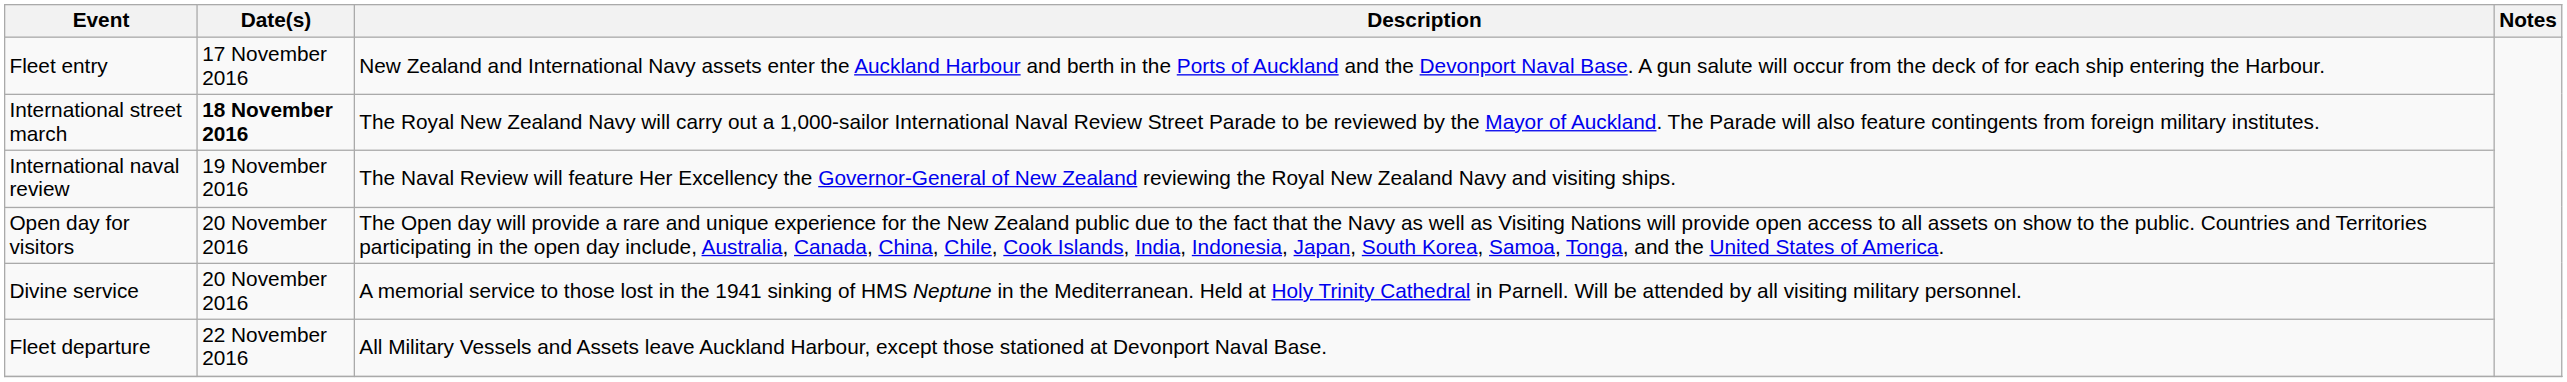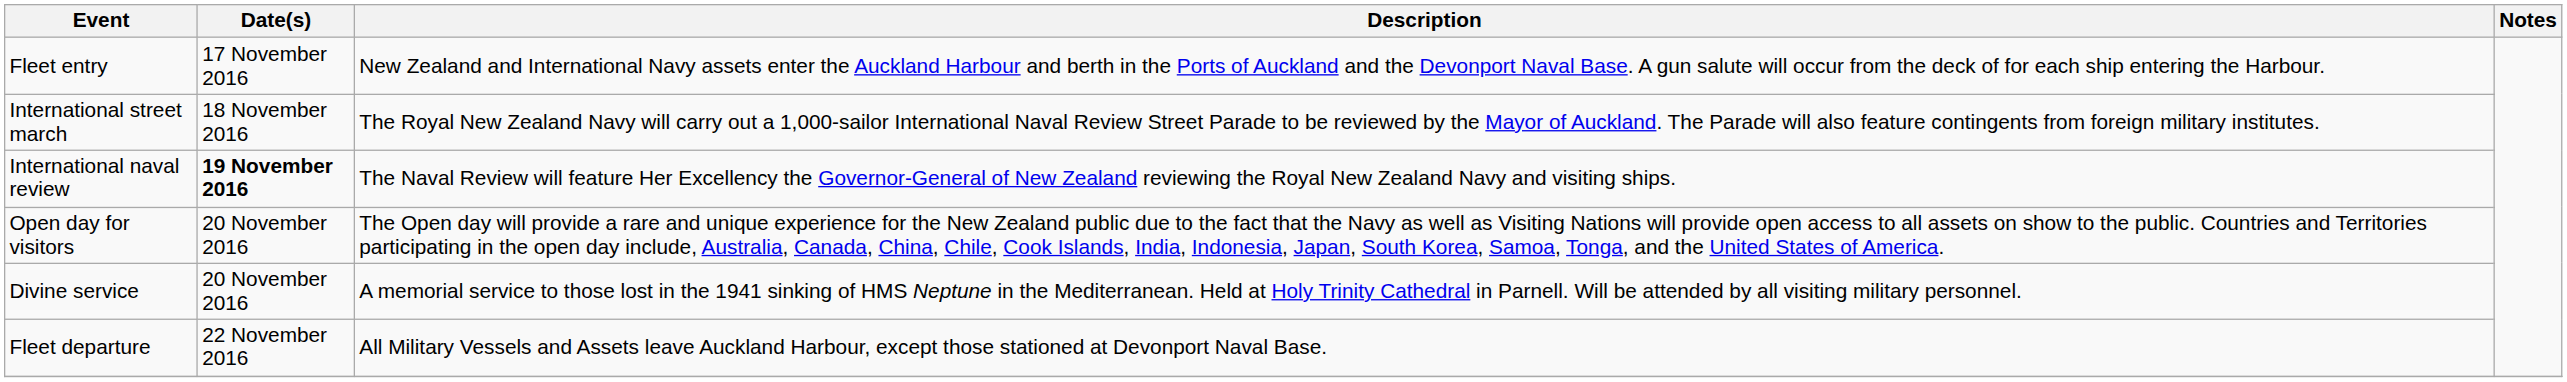(267, 122) bold -> (265, 122) normal
(265, 178) normal -> (267, 178) bold
